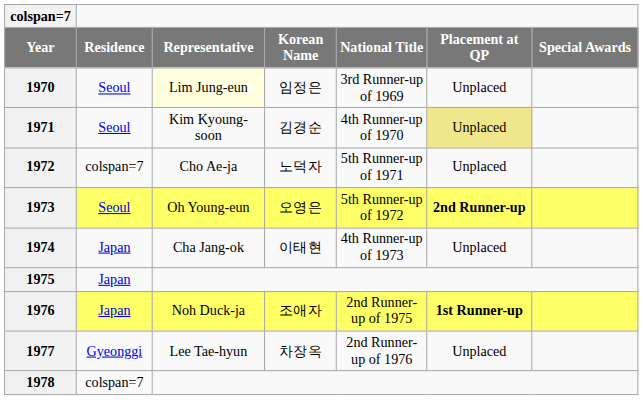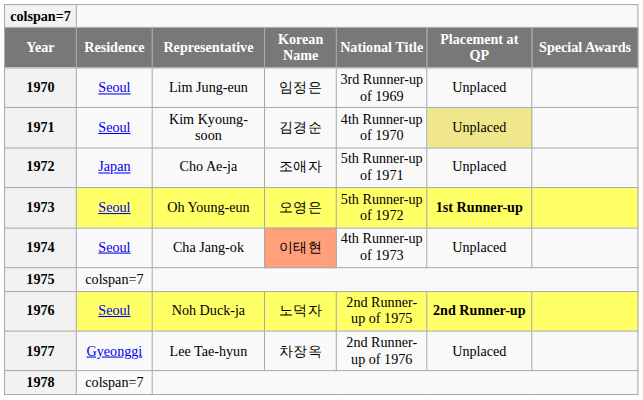(208, 87) lightyellow background -> (208, 87) no background
(114, 167) colspan=7 -> (114, 167) Japan
(301, 167) 노덕자 -> (301, 167) 조애자
(479, 207) 2nd Runner-up -> (479, 207) 1st Runner-up
(114, 247) Japan -> (114, 247) Seoul
(301, 247) no background -> (301, 247) lightsalmon background
(114, 278) Japan -> (114, 278) colspan=7
(114, 310) Japan -> (114, 310) Seoul
(301, 310) 조애자 -> (301, 310) 노덕자
(479, 310) 1st Runner-up -> (479, 310) 2nd Runner-up
